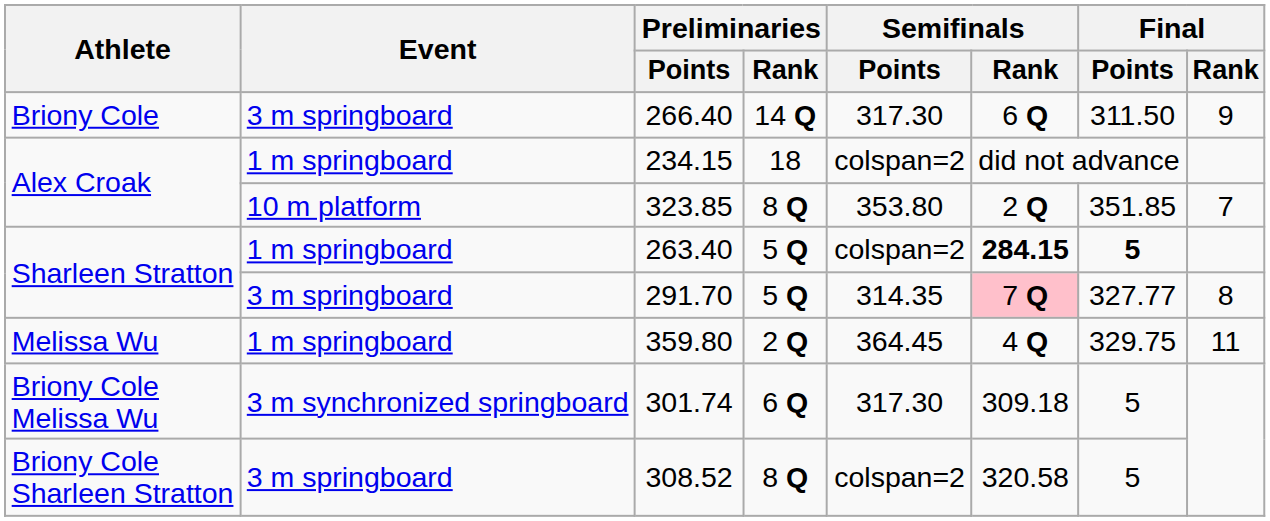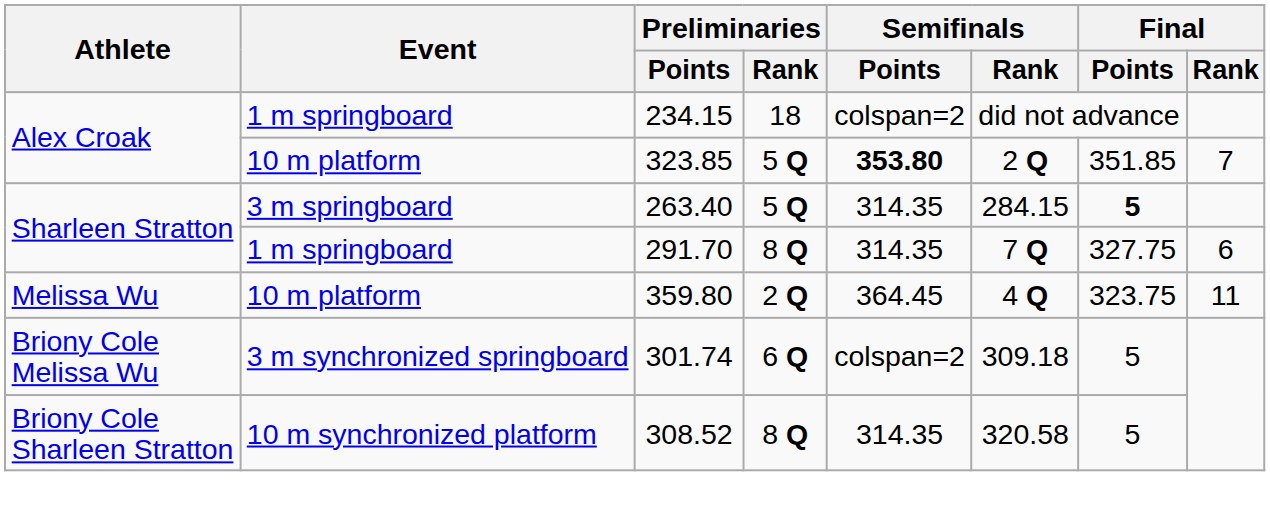- row: (689, 115)
(785, 206) 8 Q -> (785, 161) 5 Q
(900, 206) normal -> (900, 161) bold
(350, 251) 1 m springboard -> (350, 206) 3 m springboard
(900, 251) colspan=2 -> (900, 206) 314.35
(1025, 251) bold -> (1025, 206) normal
(350, 296) 3 m springboard -> (350, 251) 1 m springboard
(785, 296) 5 Q -> (785, 251) 8 Q
(1025, 296) pink background -> (1025, 251) no background
(1133, 296) 327.77 -> (1133, 251) 327.75
(1226, 296) 8 -> (1226, 251) 6
(350, 341) 1 m springboard -> (334, 296) 10 m platform
(1133, 341) 329.75 -> (1133, 296) 323.75
(900, 402) 317.30 -> (900, 357) colspan=2
(350, 478) 3 m springboard -> (422, 433) 10 m synchronized platform
(900, 478) colspan=2 -> (900, 433) 314.35
